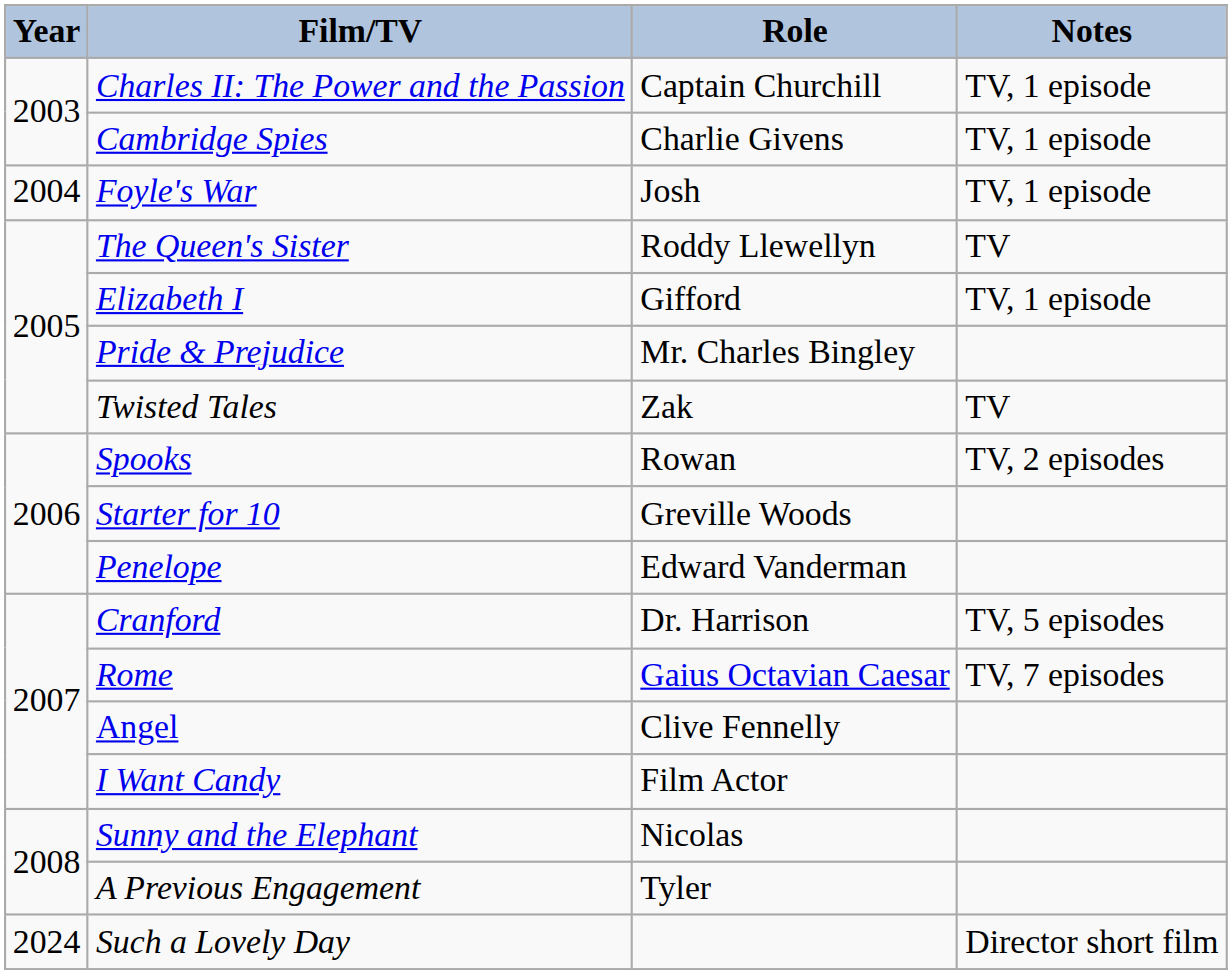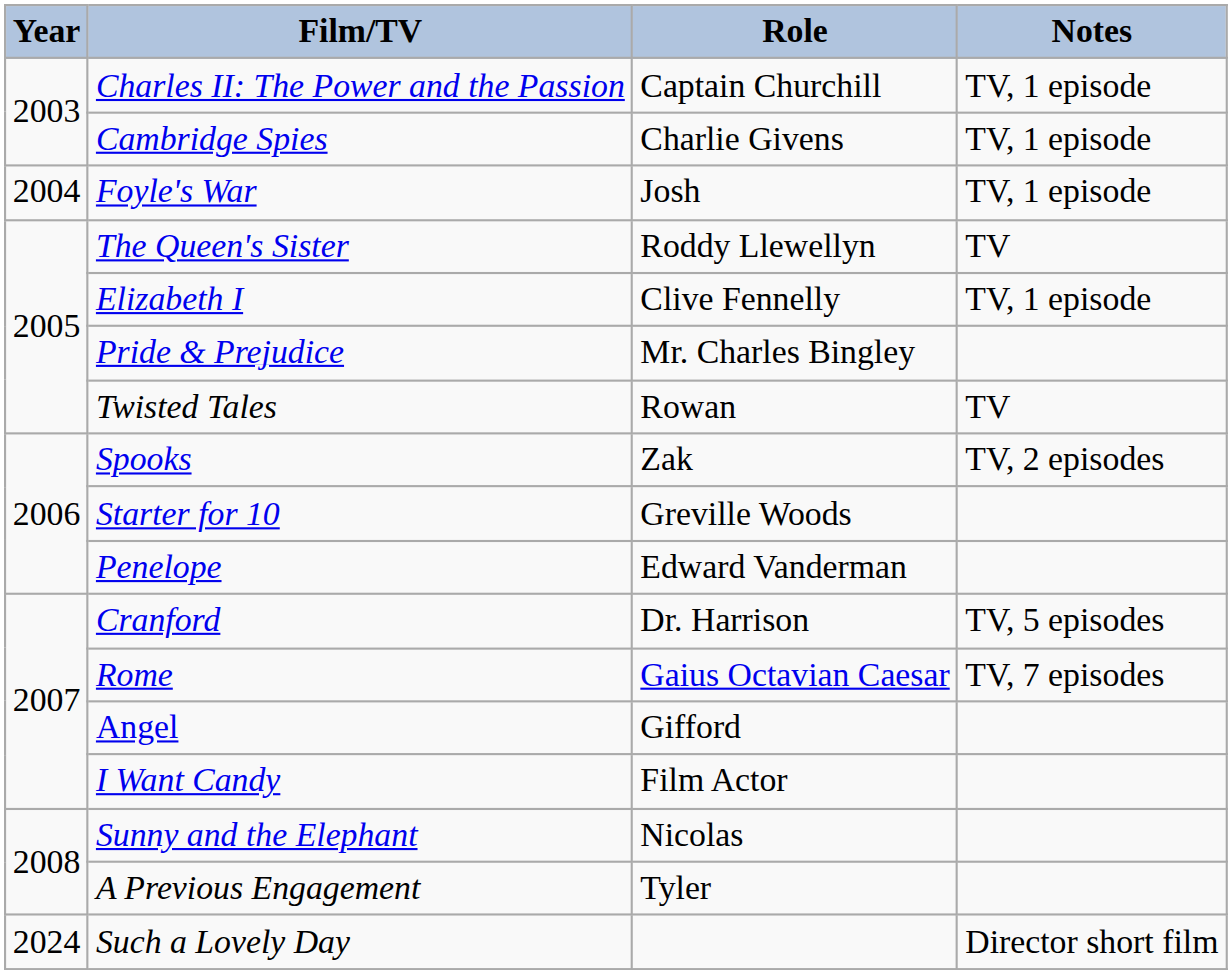(691, 298) Gifford -> (740, 298) Clive Fennelly
(667, 406) Zak -> (688, 406) Rowan
(688, 459) Rowan -> (667, 459) Zak
(740, 727) Clive Fennelly -> (691, 727) Gifford
